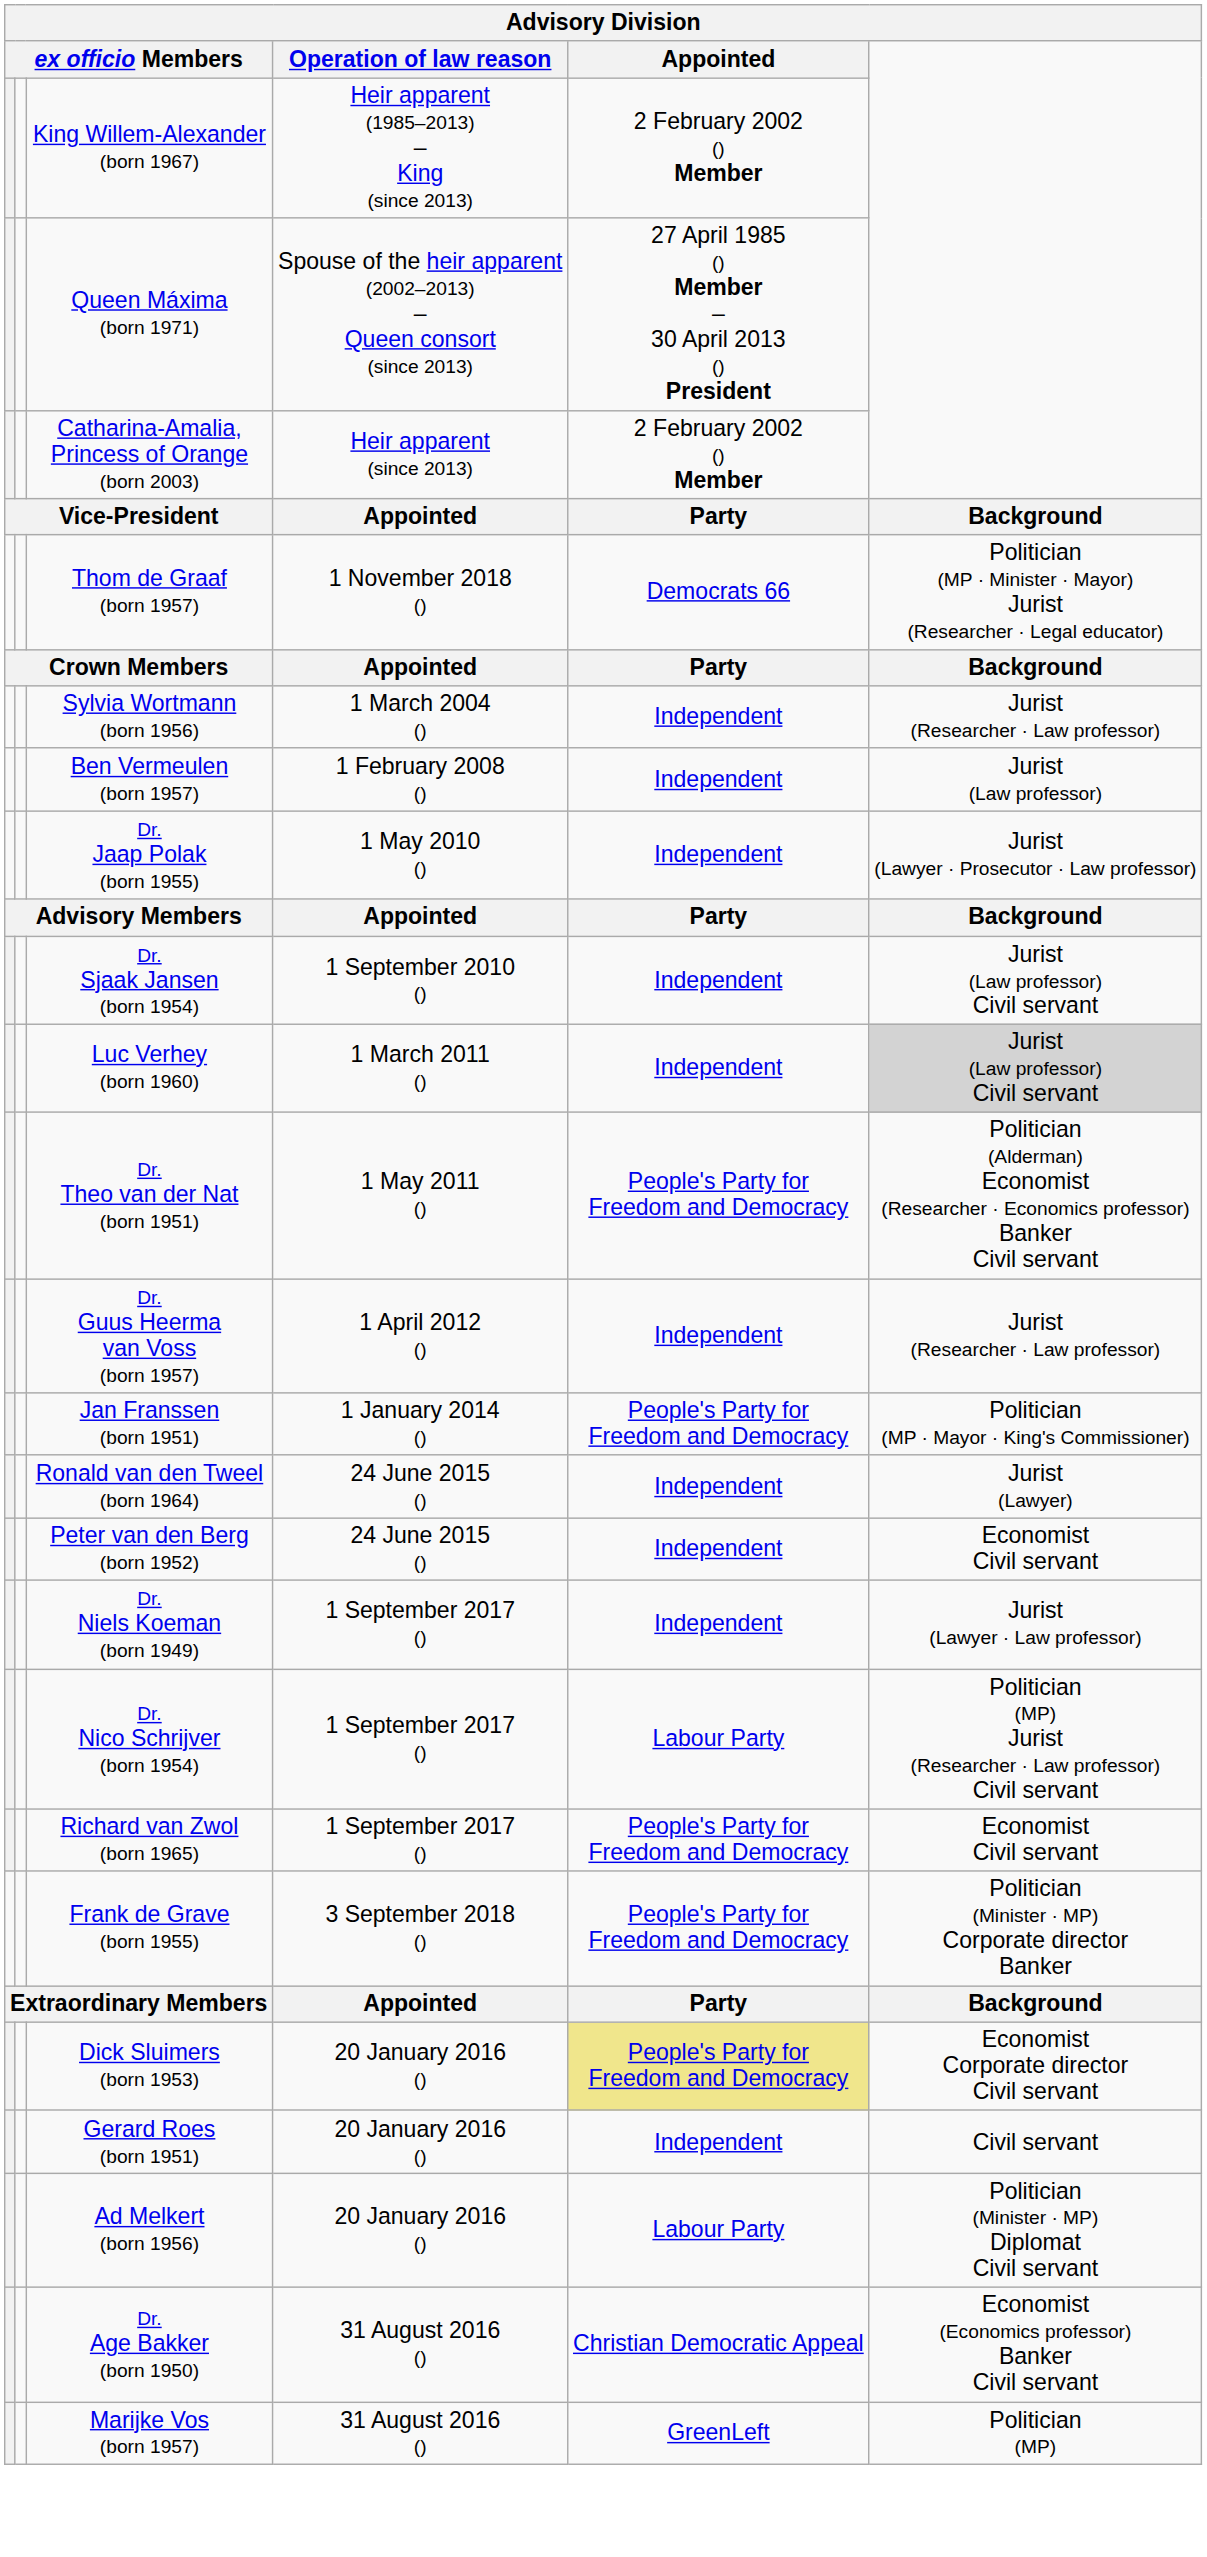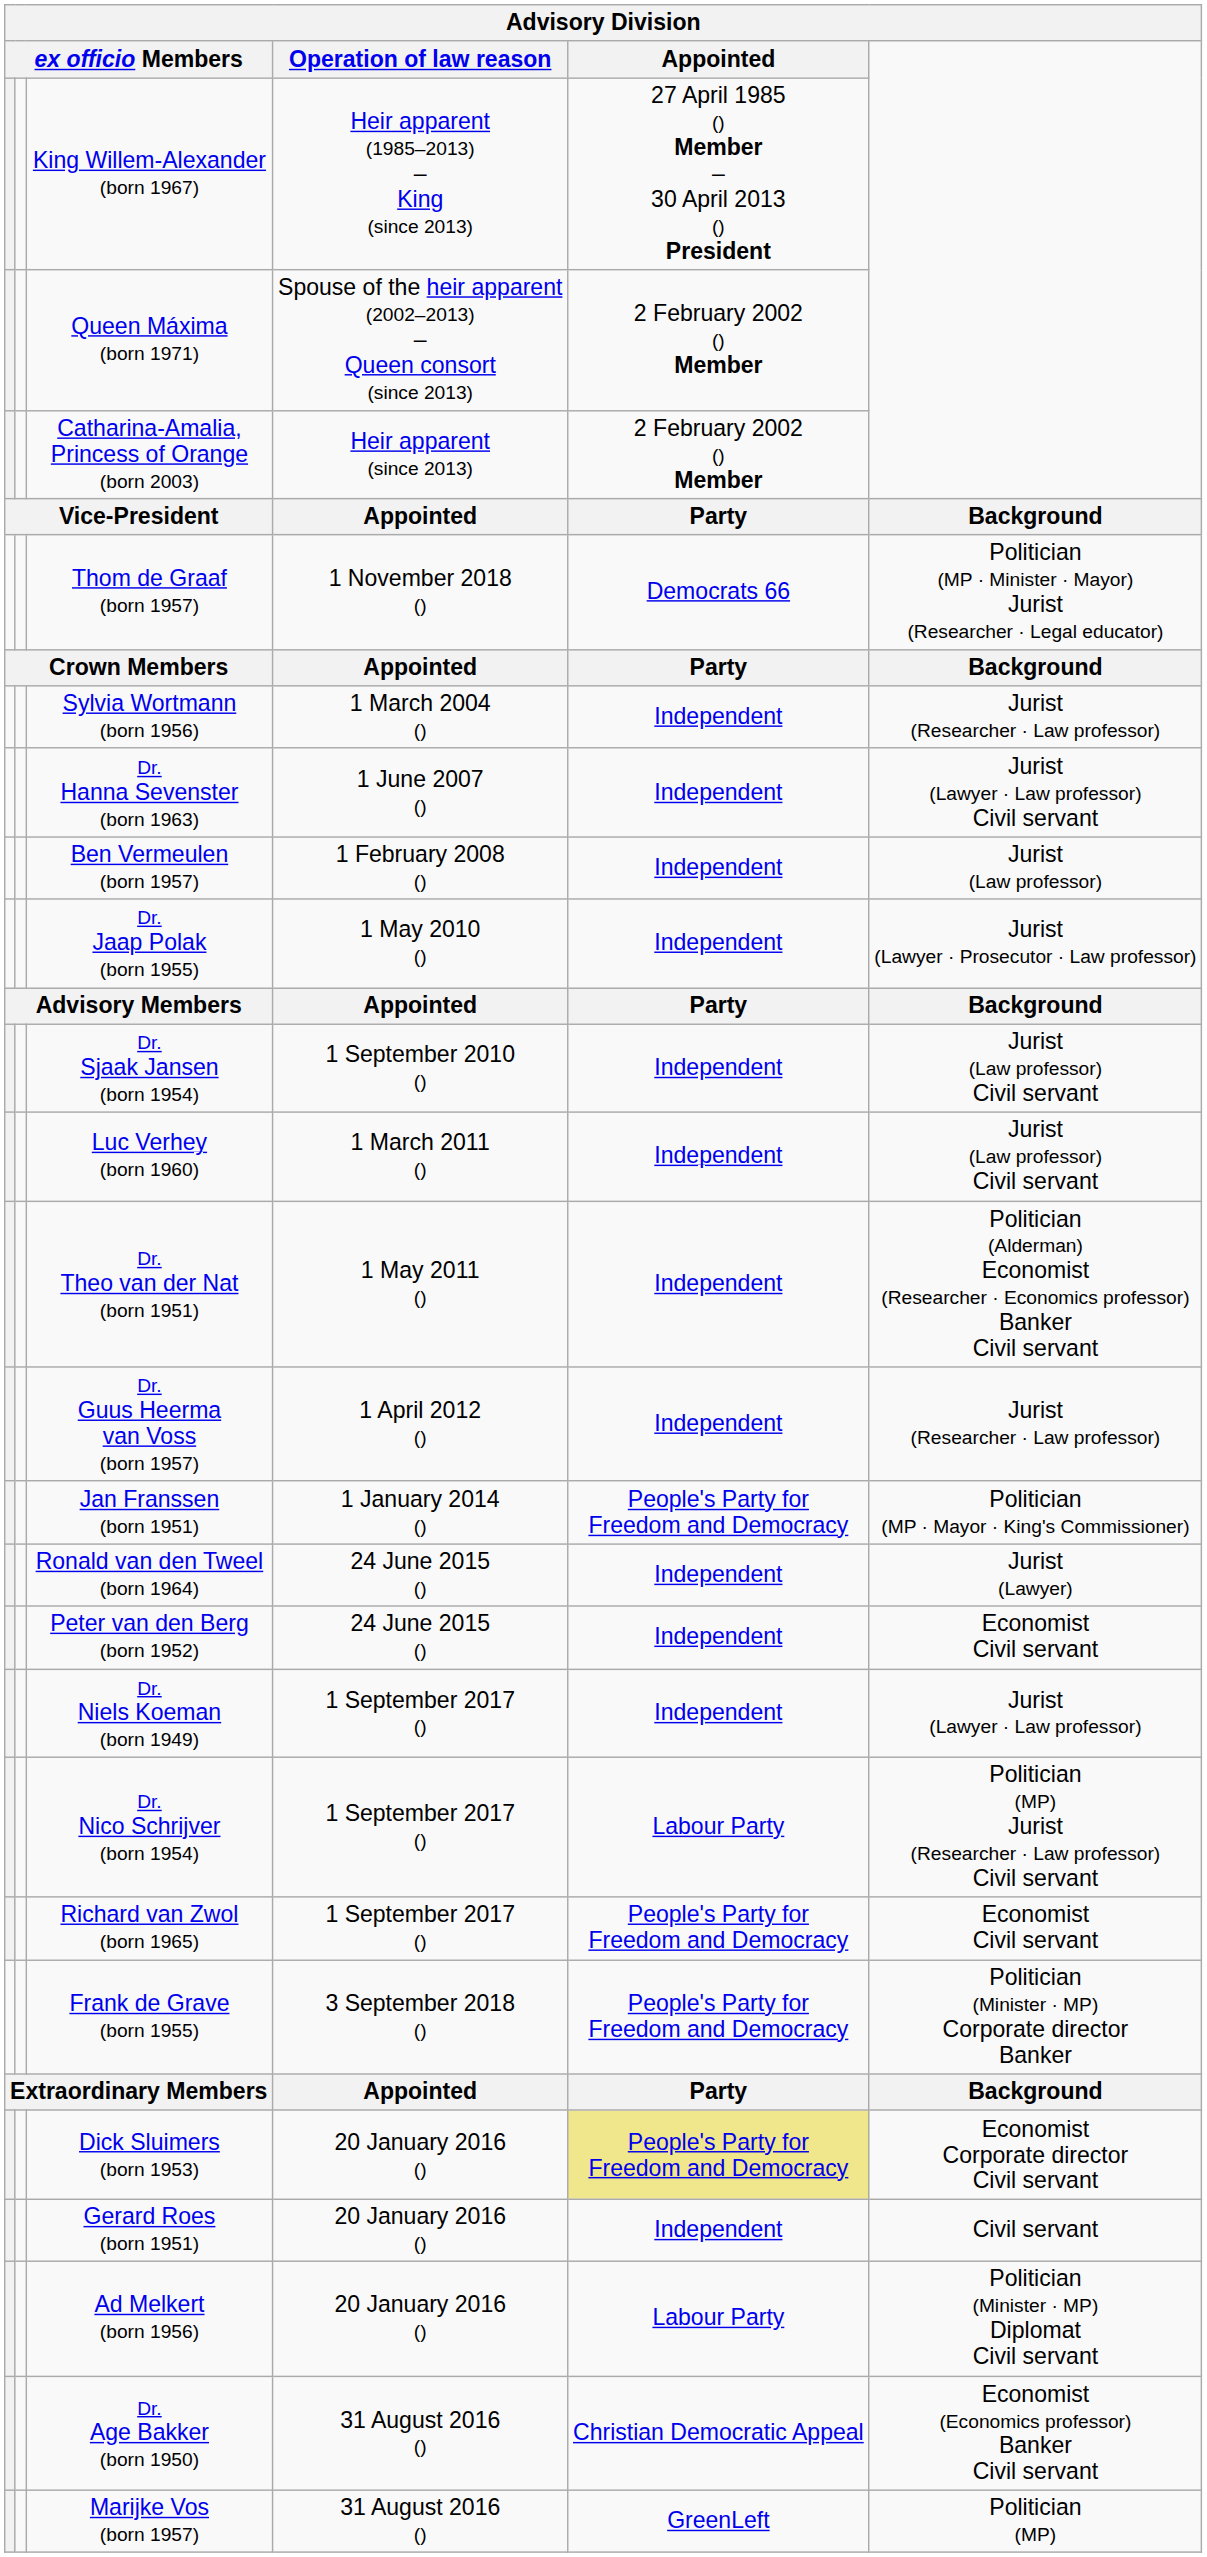(718, 147) 2 February 2002 () Member -> (718, 173) 27 April 1985 () Member – 30 April 2013 () President
(718, 313) 27 April 1985 () Member – 30 April 2013 () President -> (718, 339) 2 February 2002 () Member
+ row: (149, 793)
(1035, 1068) lightgrey background -> (1035, 1156) no background
(718, 1195) People's Party for Freedom and Democracy -> (718, 1283) Independent
